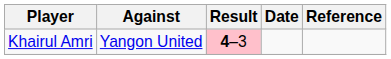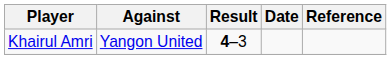(234, 41) pink background -> (234, 41) no background
